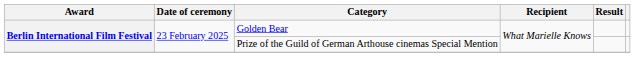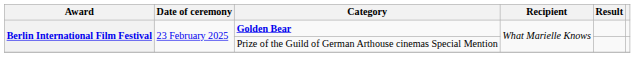(262, 28) normal -> (264, 28) bold
